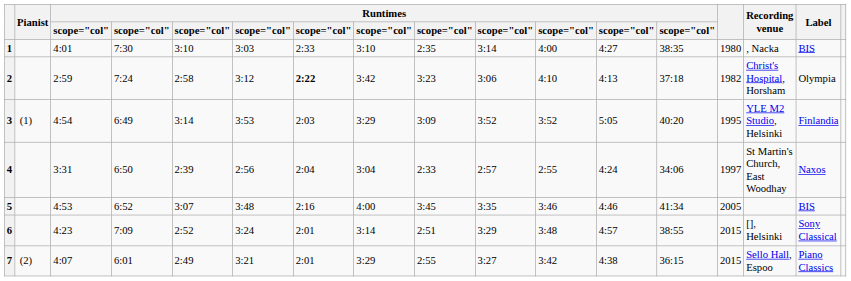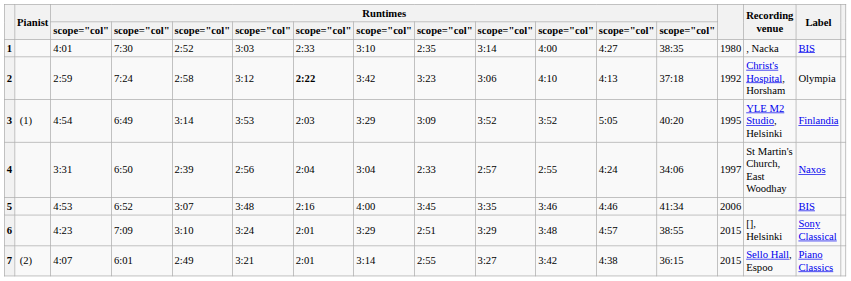(184, 48) 3:10 -> (184, 48) 2:52
(731, 78) 1982 -> (731, 78) 1992
(731, 206) 2005 -> (731, 206) 2006
(184, 230) 2:52 -> (184, 230) 3:10
(366, 230) 3:14 -> (366, 230) 3:29
(366, 260) 3:29 -> (366, 260) 3:14
